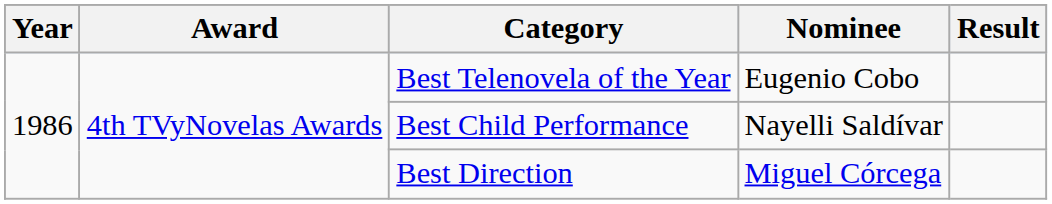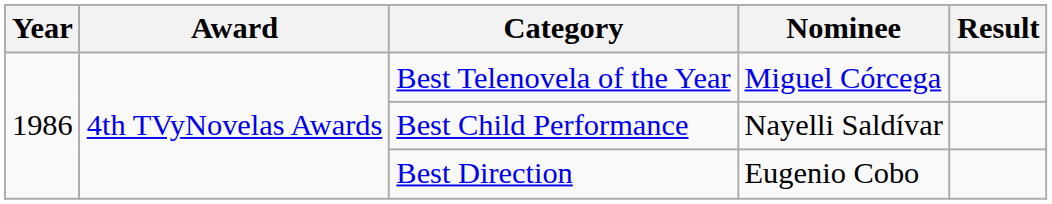(832, 76) Eugenio Cobo -> (843, 76) Miguel Córcega
(843, 173) Miguel Córcega -> (832, 173) Eugenio Cobo
